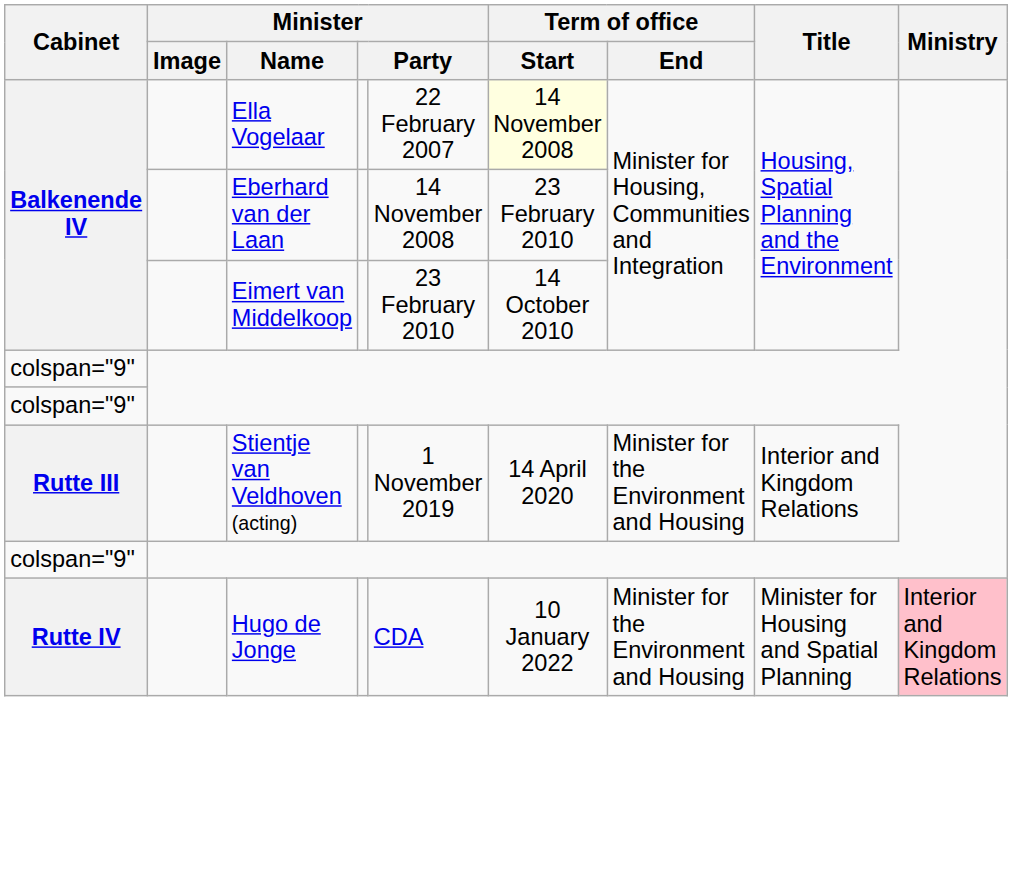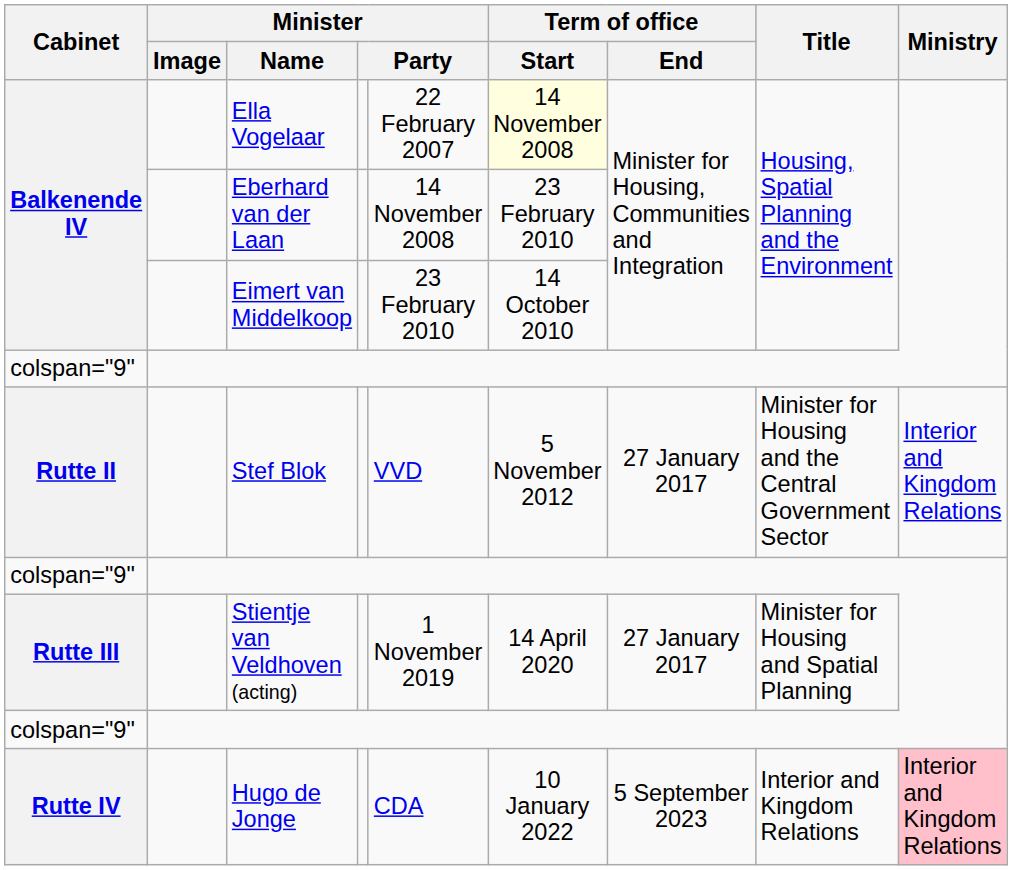+ row: (76, 471)
(679, 482) Minister for the Environment and Housing -> (681, 652) 27 January 2017
(820, 482) Interior and Kingdom Relations -> (819, 652) Minister for Housing and Spatial Planning
(679, 636) Minister for the Environment and Housing -> (681, 806) 5 September 2023
(819, 636) Minister for Housing and Spatial Planning -> (820, 806) Interior and Kingdom Relations
